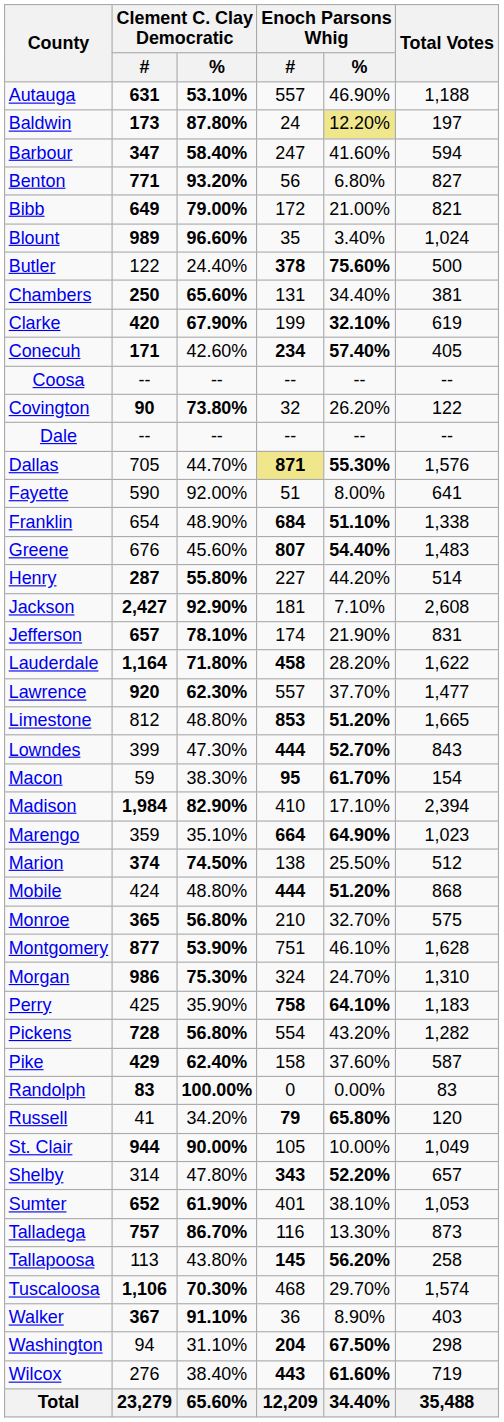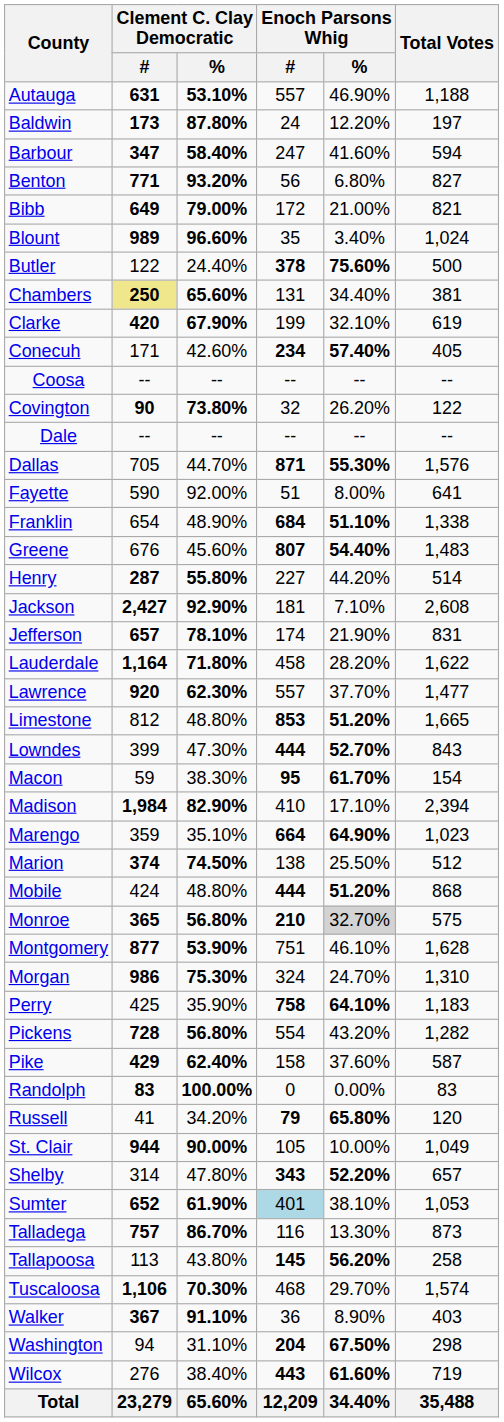(360, 124) khaki background -> (360, 124) no background
(145, 294) no background -> (145, 294) khaki background
(360, 323) bold -> (360, 323) normal
(145, 351) bold -> (145, 351) normal
(290, 465) khaki background -> (290, 465) no background
(290, 664) bold -> (290, 664) normal
(290, 919) normal -> (290, 919) bold
(360, 919) no background -> (360, 919) lightgrey background
(290, 1204) no background -> (290, 1204) lightblue background
